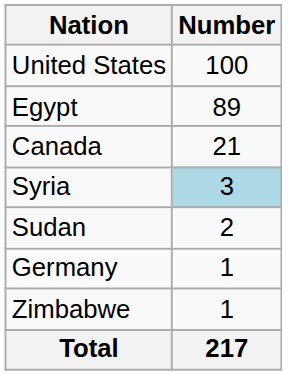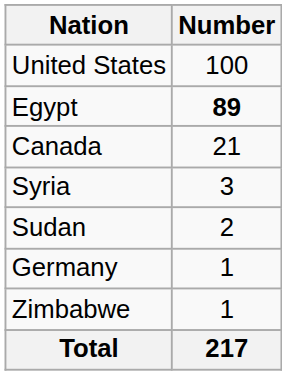(227, 106) normal -> (227, 106) bold
(227, 187) lightblue background -> (227, 187) no background
